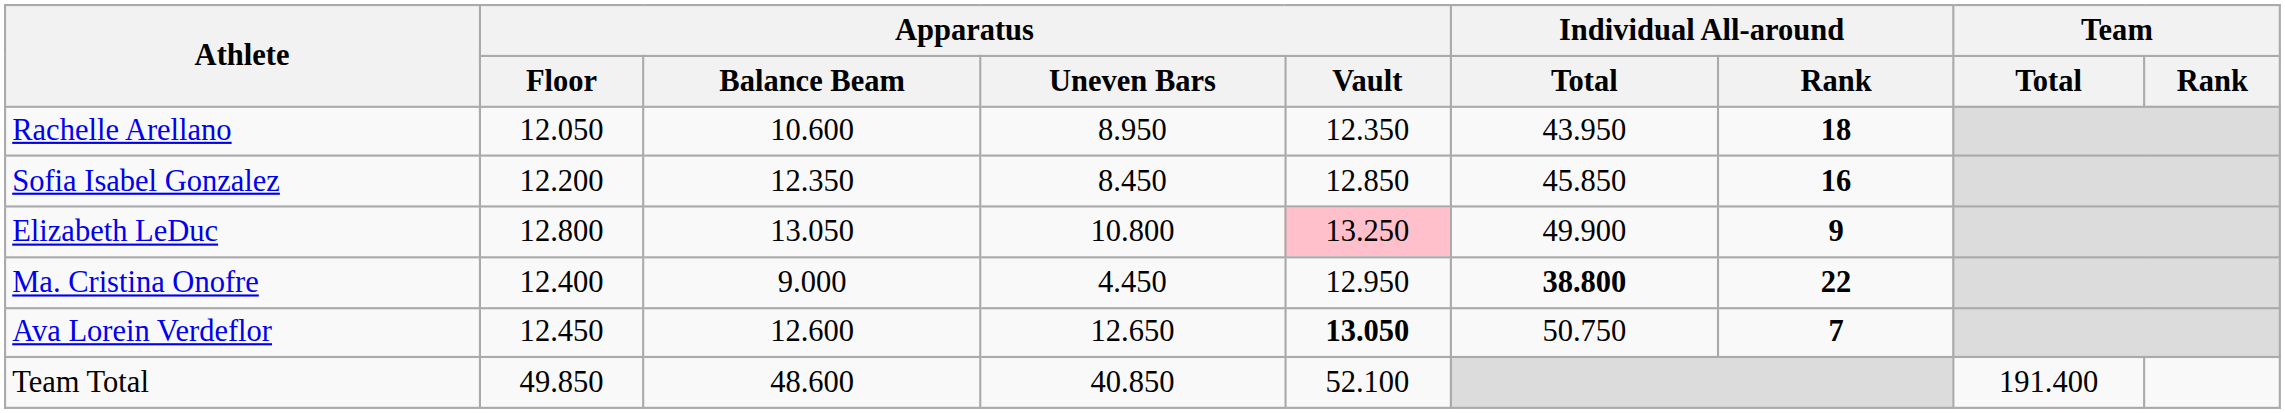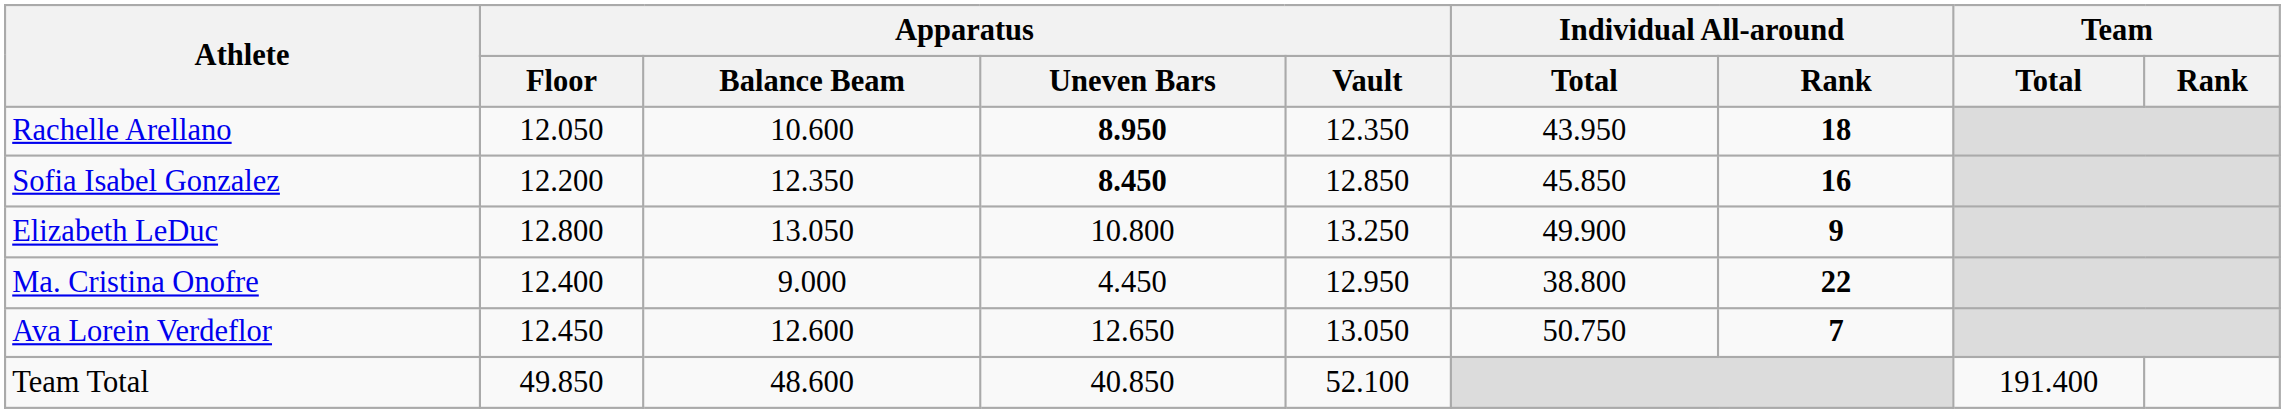(1132, 130) normal -> (1132, 130) bold
(1132, 181) normal -> (1132, 181) bold
(1367, 231) pink background -> (1367, 231) no background
(1584, 281) bold -> (1584, 281) normal
(1367, 332) bold -> (1367, 332) normal
